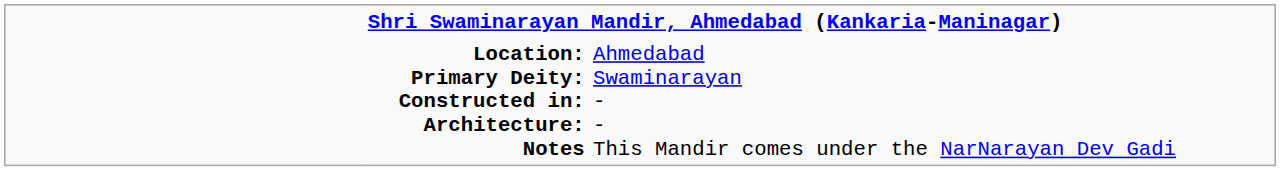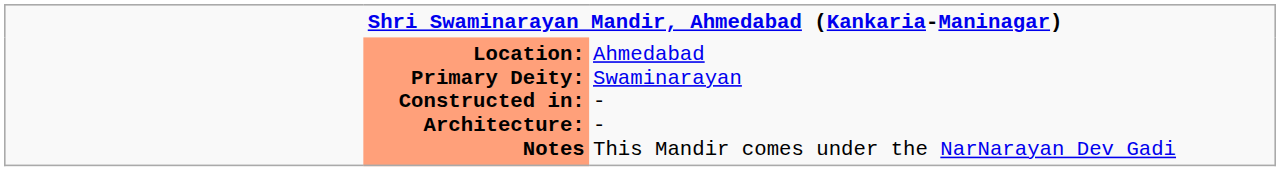(492, 101) no background -> (492, 101) lightsalmon background
